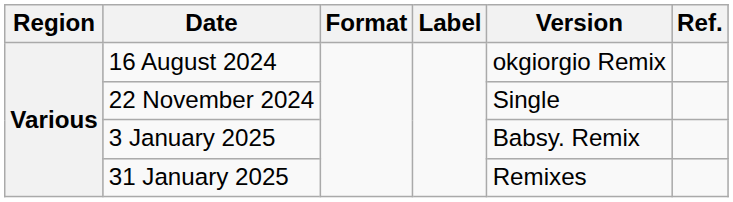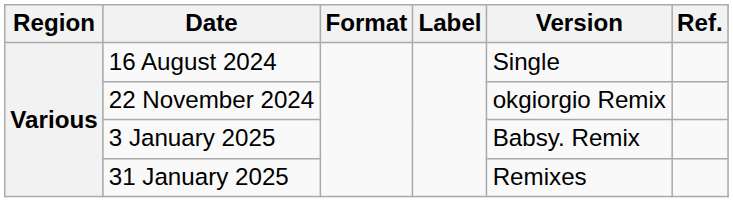(579, 61) okgiorgio Remix -> (526, 61) Single
(526, 100) Single -> (579, 100) okgiorgio Remix
